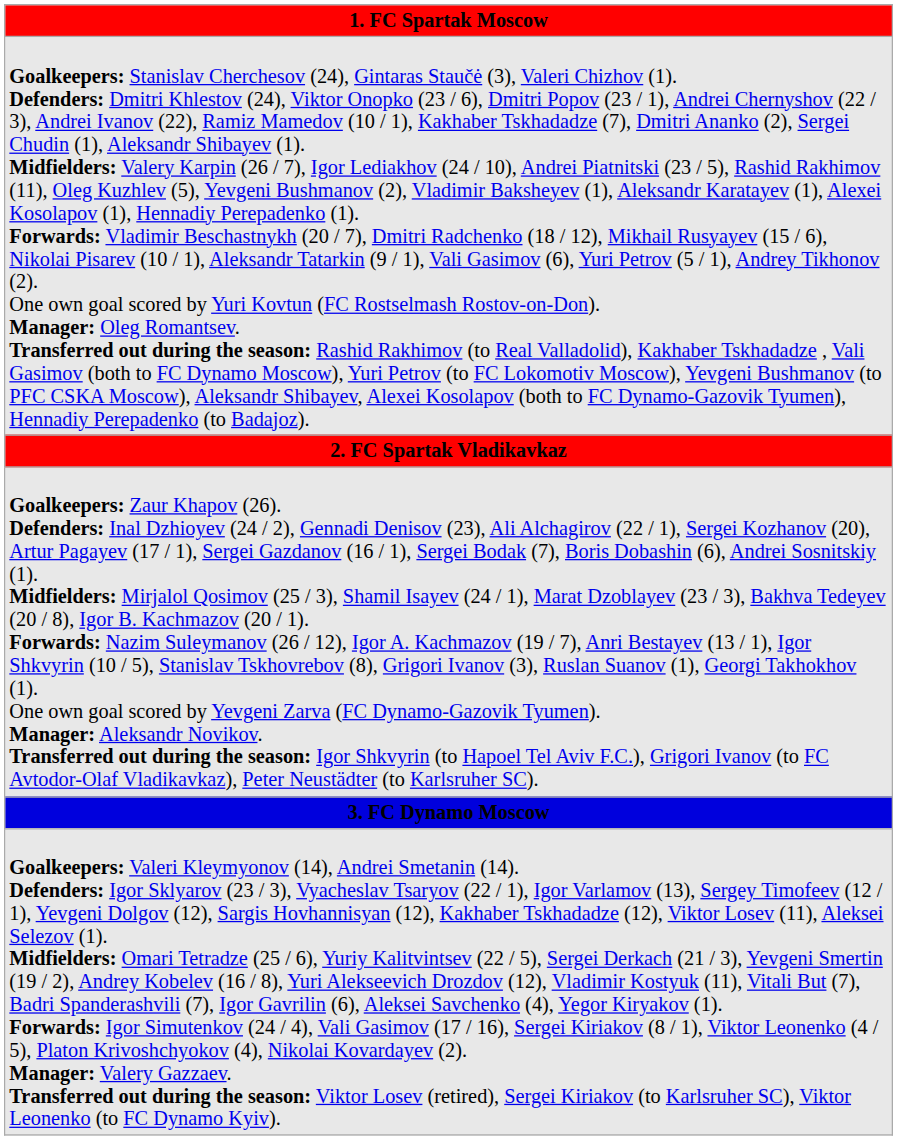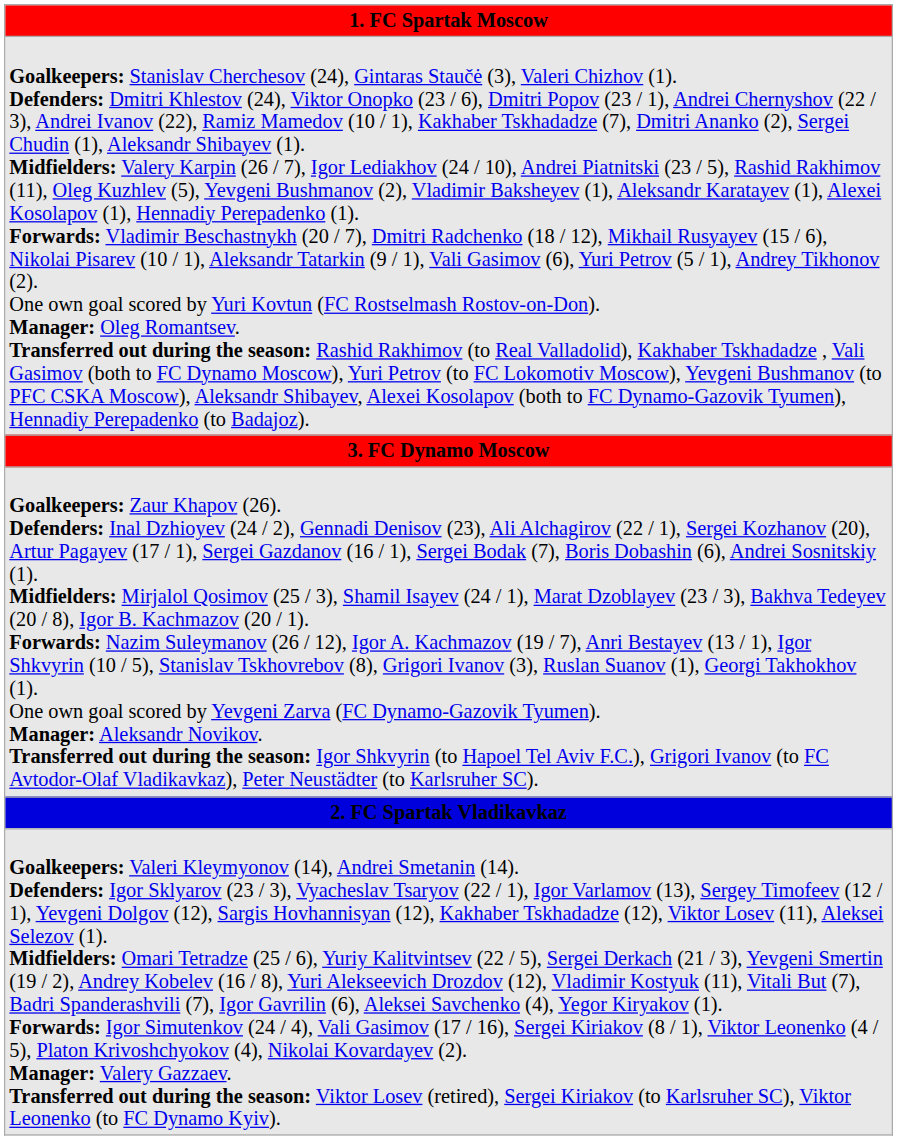(448, 450) 2. FC Spartak Vladikavkaz -> (448, 450) 3. FC Dynamo Moscow
(448, 812) 3. FC Dynamo Moscow -> (448, 812) 2. FC Spartak Vladikavkaz
